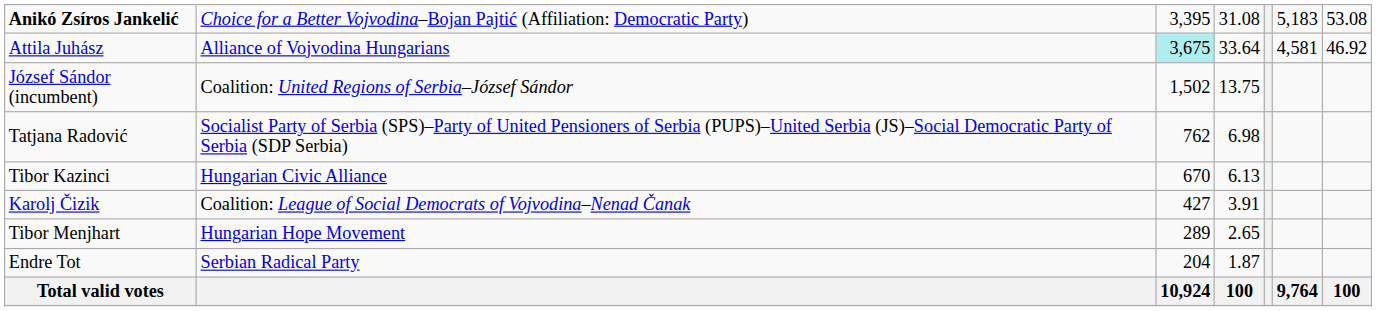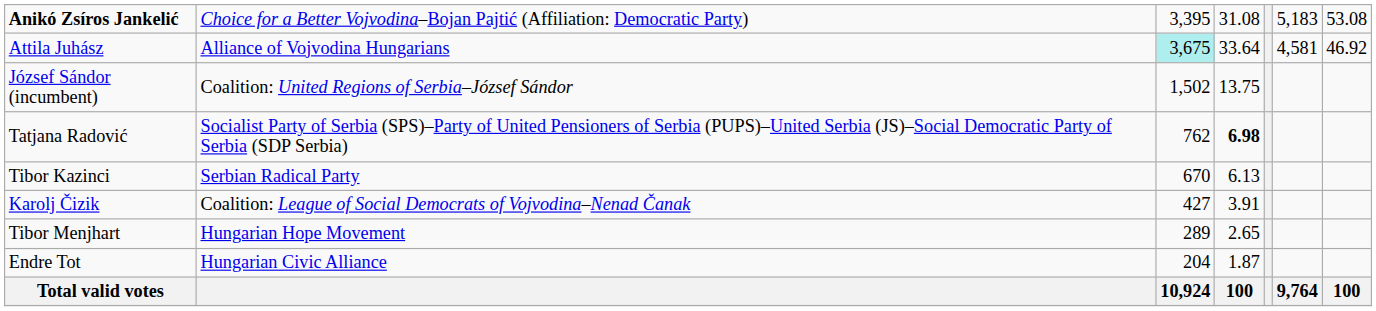(1244, 136) normal -> (1244, 136) bold
(294, 175) Hungarian Civic Alliance -> (280, 175) Serbian Radical Party
(280, 262) Serbian Radical Party -> (294, 262) Hungarian Civic Alliance
